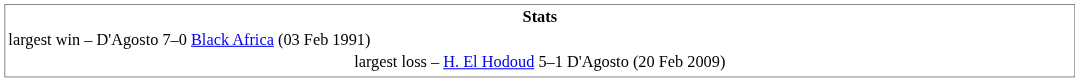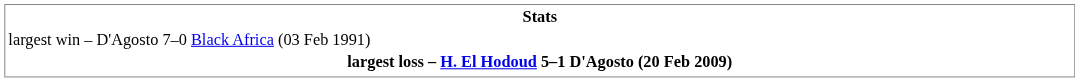(540, 62) normal -> (540, 62) bold
